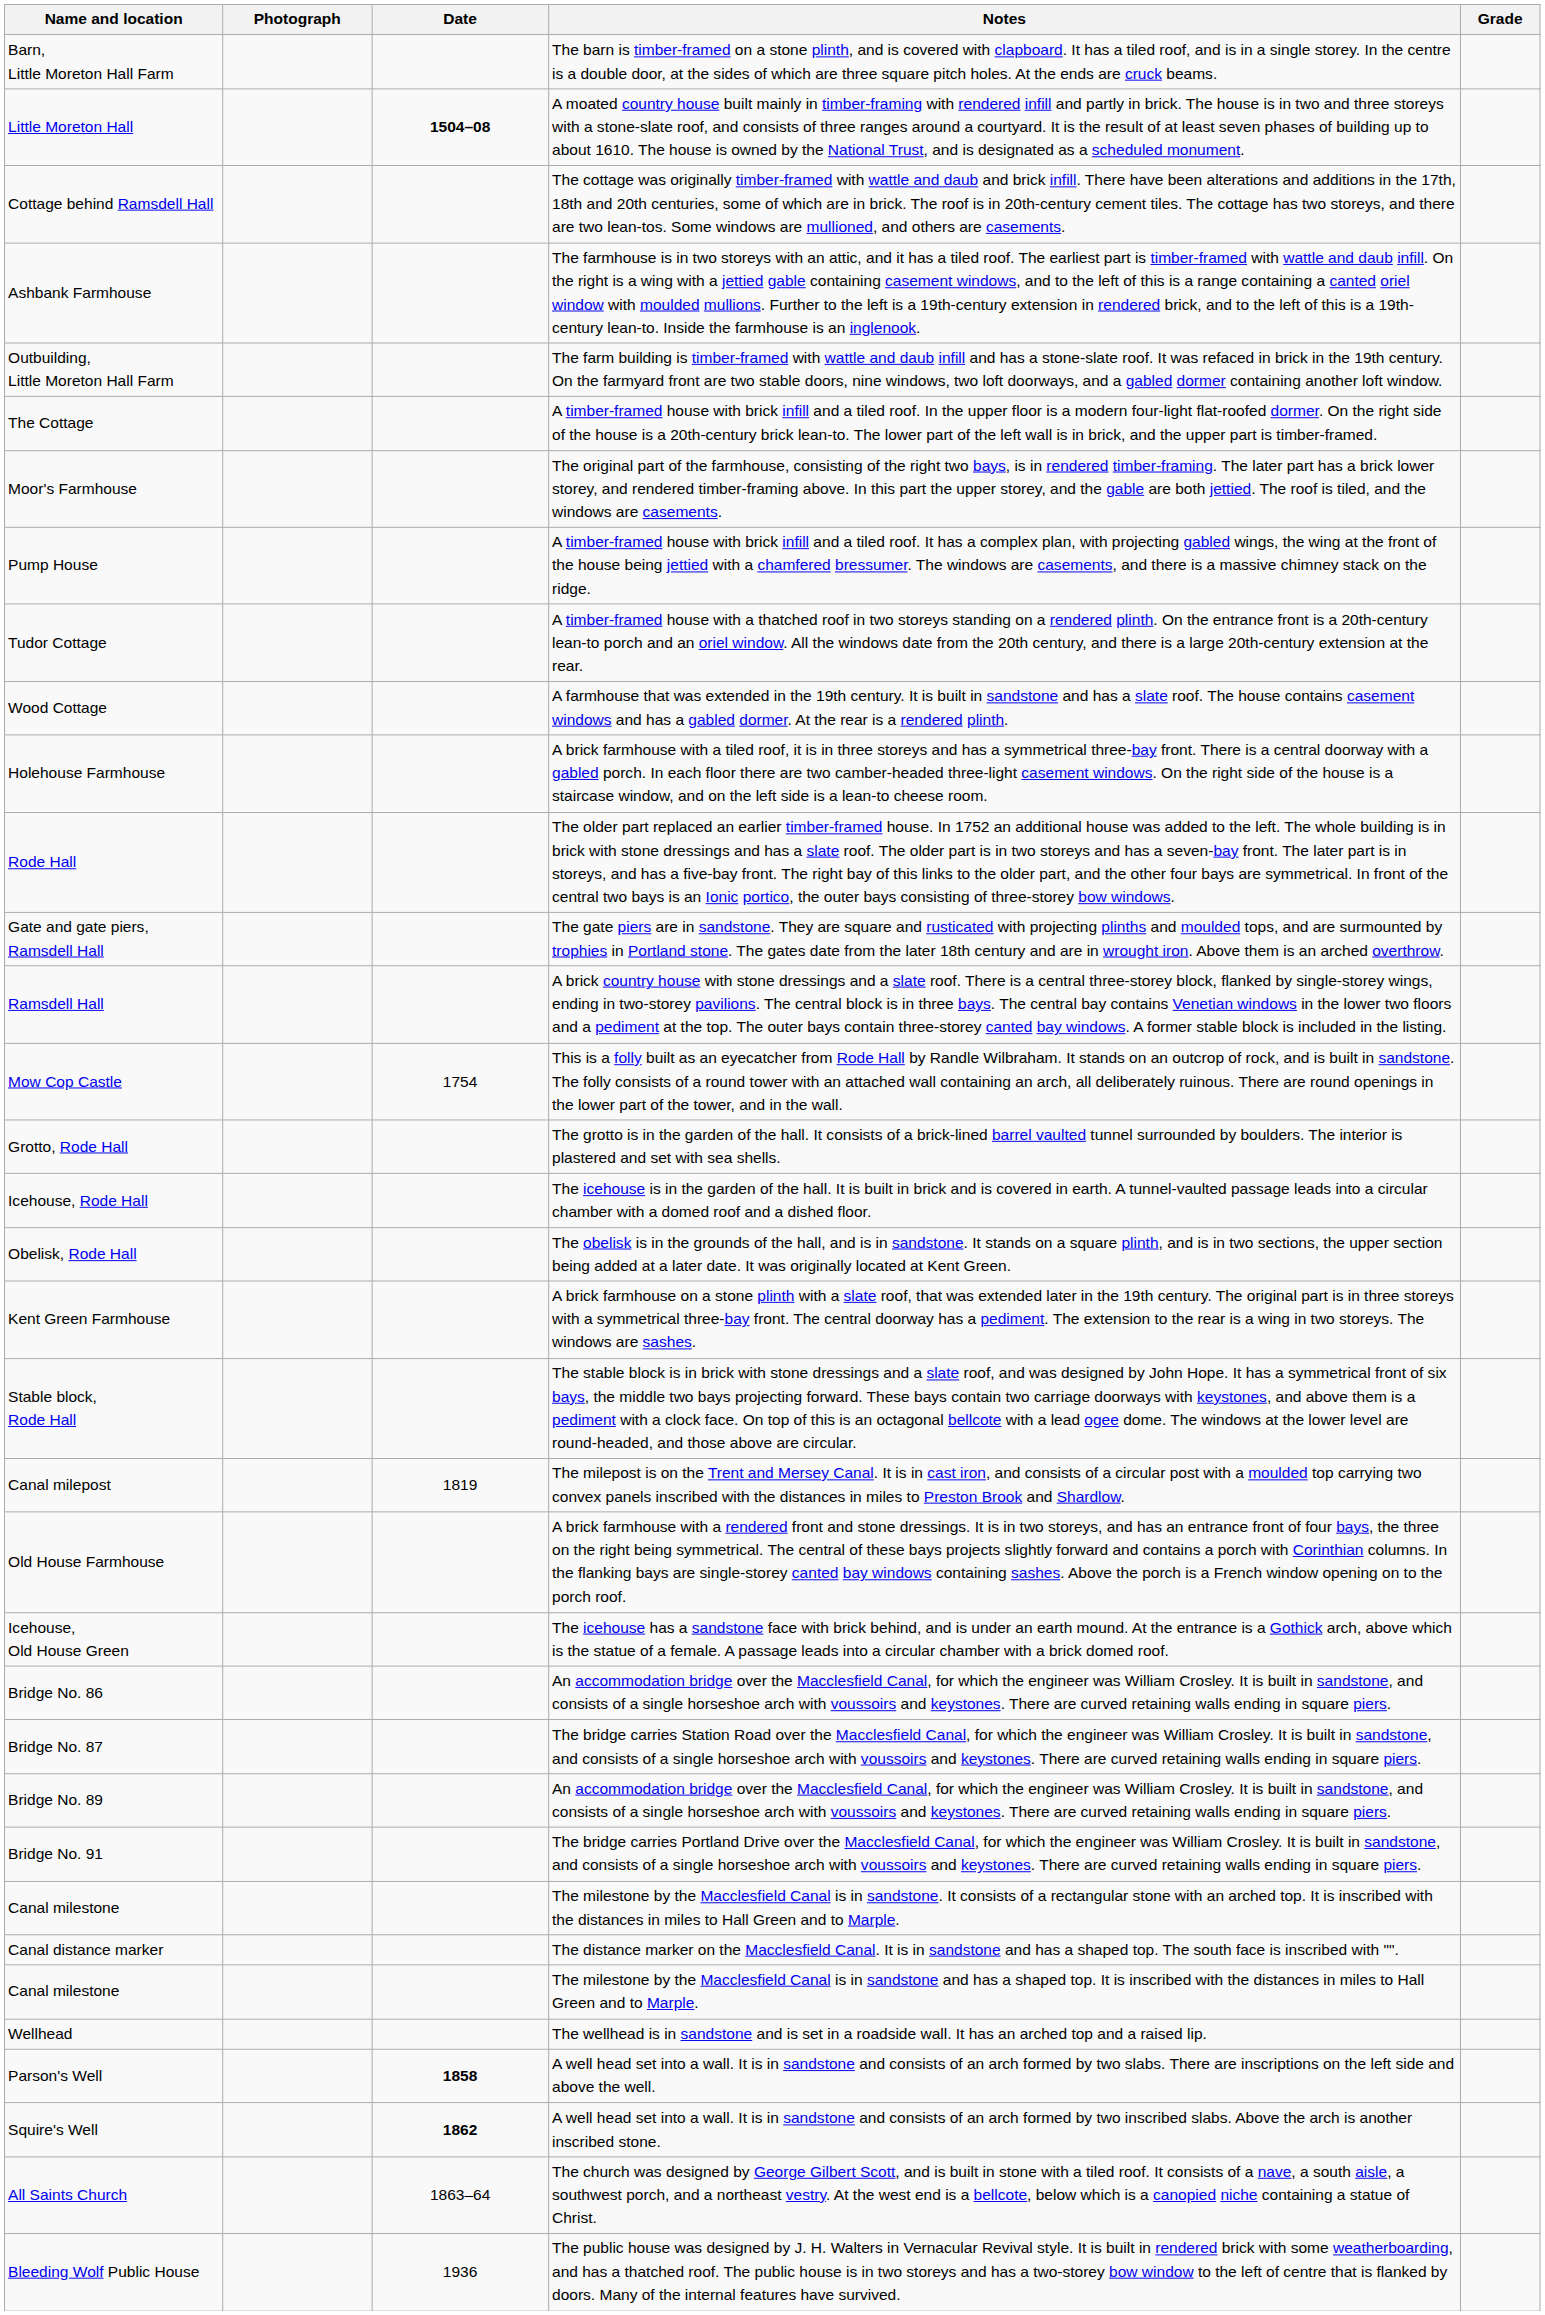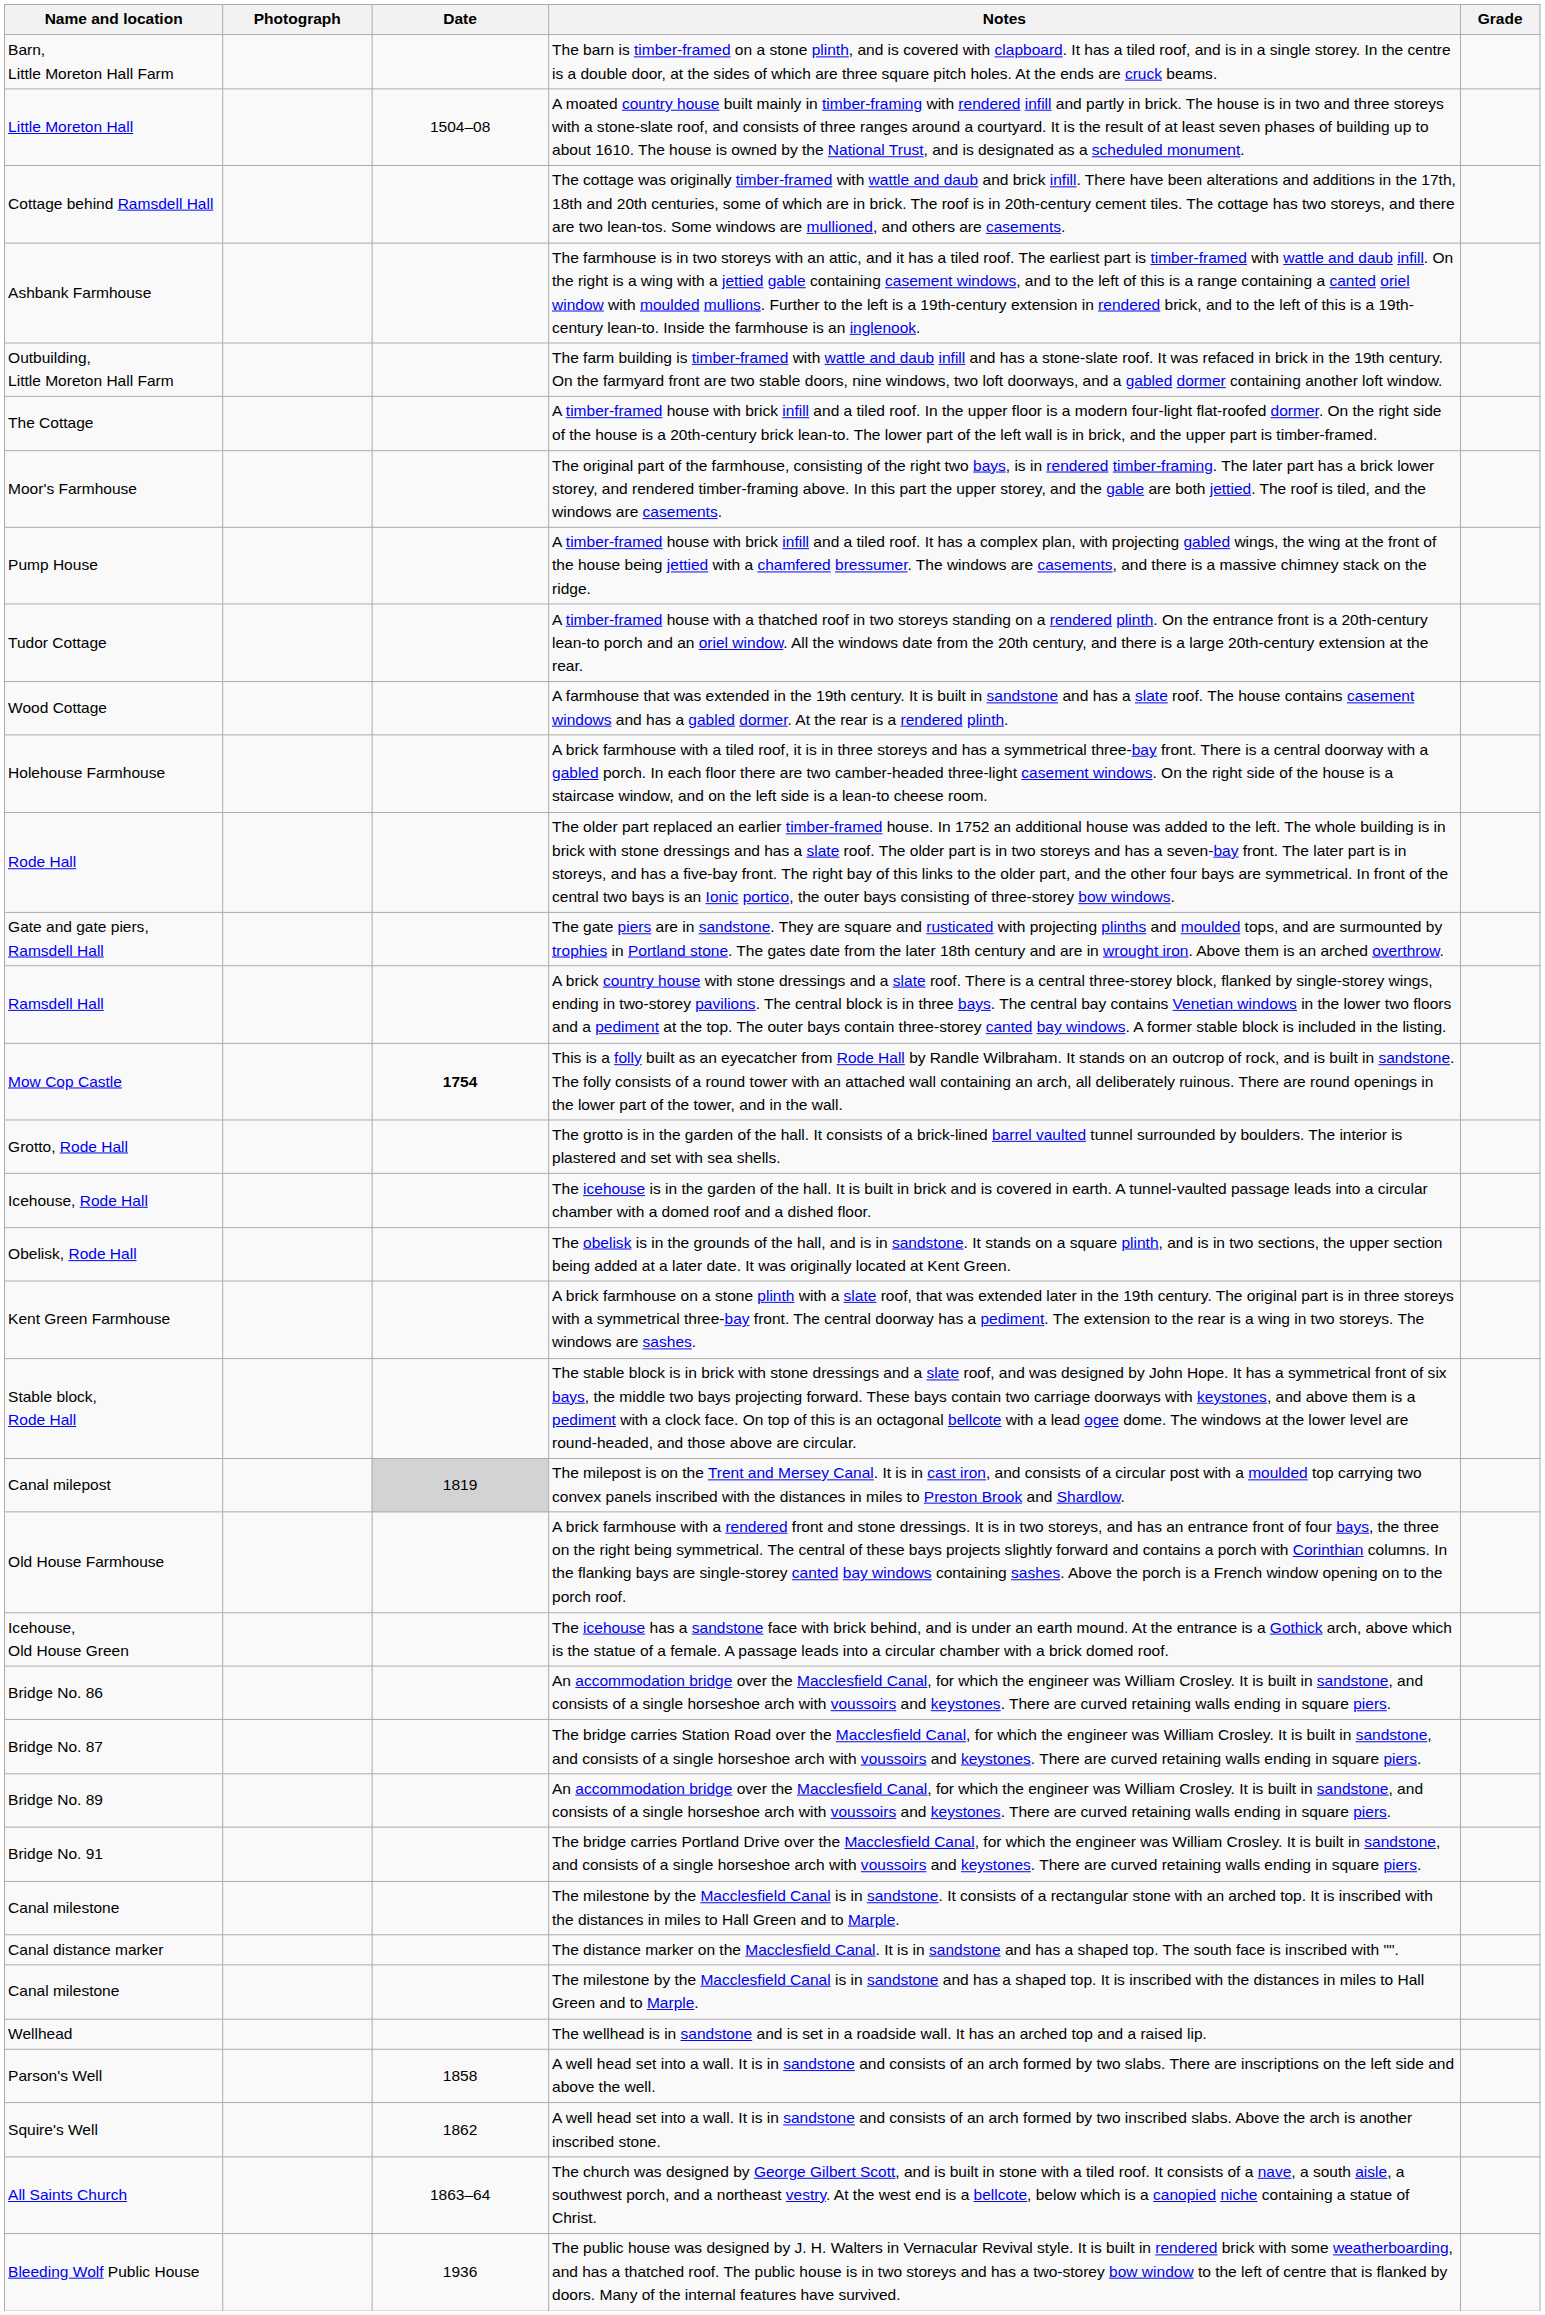(460, 127) bold -> (460, 127) normal
(460, 1081) normal -> (460, 1081) bold
(460, 1485) no background -> (460, 1485) lightgrey background
(460, 2076) bold -> (460, 2076) normal
(460, 2129) bold -> (460, 2129) normal
